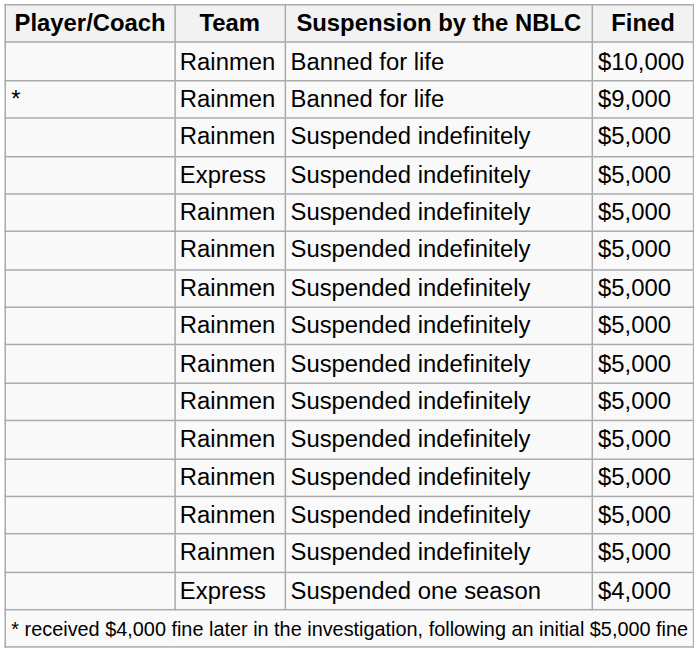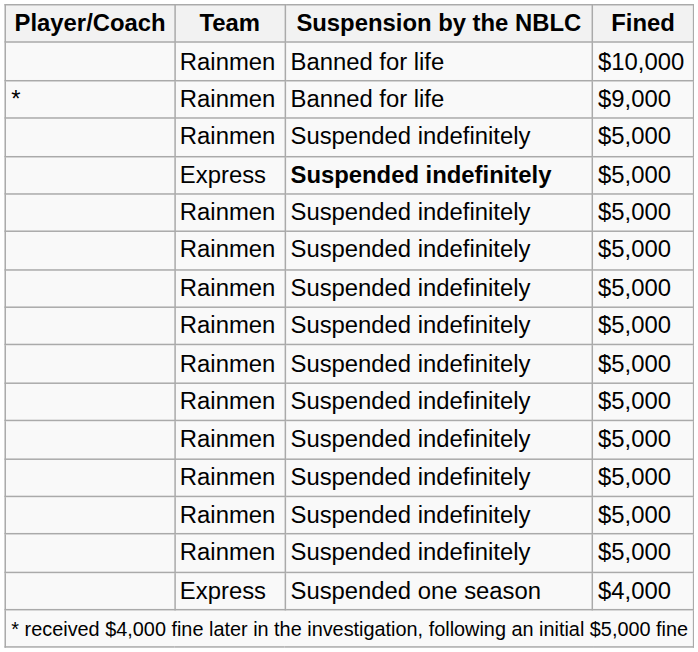(410, 174) normal -> (421, 174) bold
